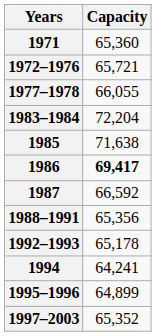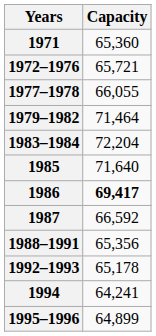+ row: (44, 117)
(117, 142) 71,638 -> (117, 167) 71,640
- row: (44, 318)
